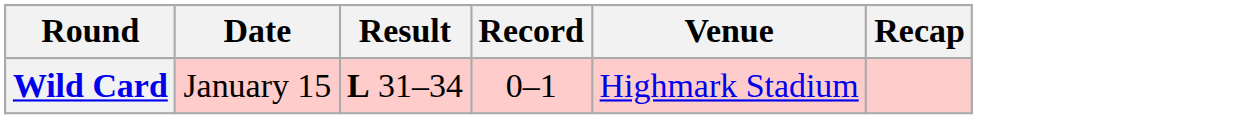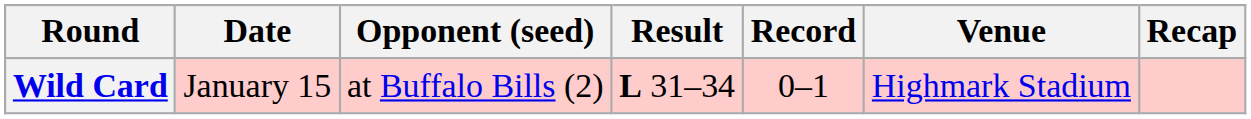+ column: (475, 31)
